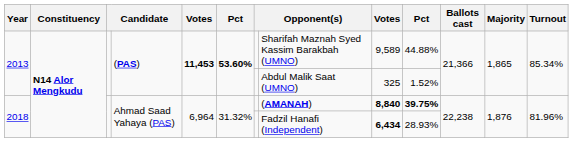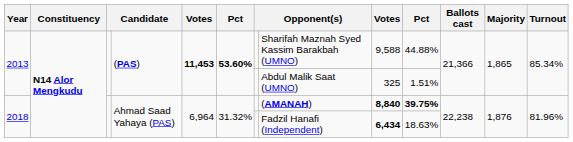(388, 50) 9,589 -> (388, 50) 9,588
(424, 82) 1.52% -> (424, 82) 1.51%
(422, 124) 28.93% -> (422, 124) 18.63%
